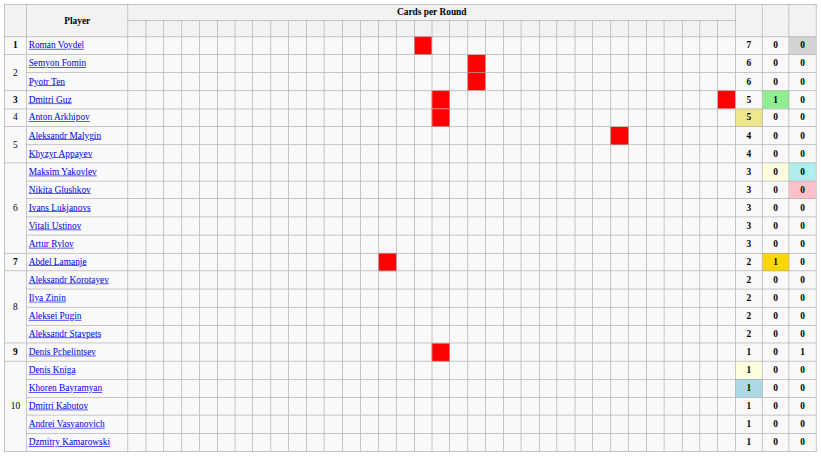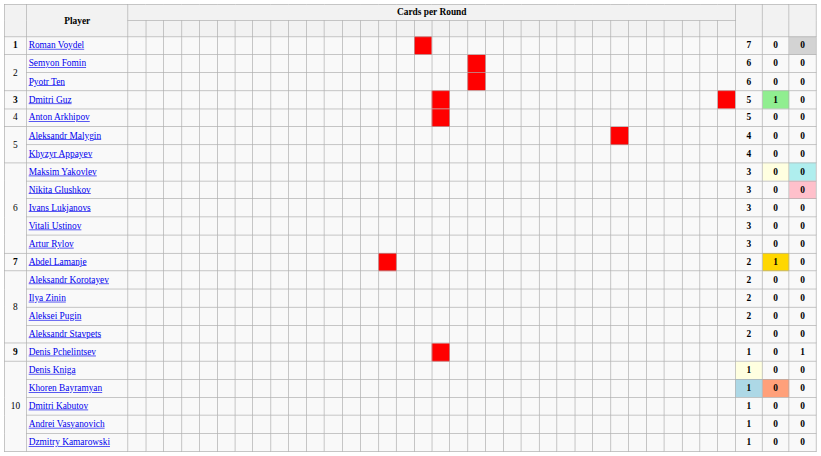(749, 118) khaki background -> (749, 118) no background
(776, 388) no background -> (776, 388) lightsalmon background
